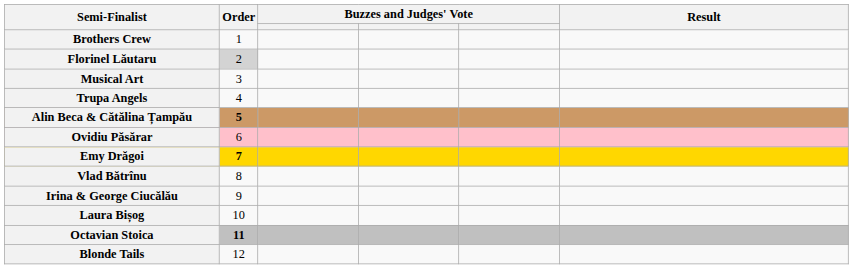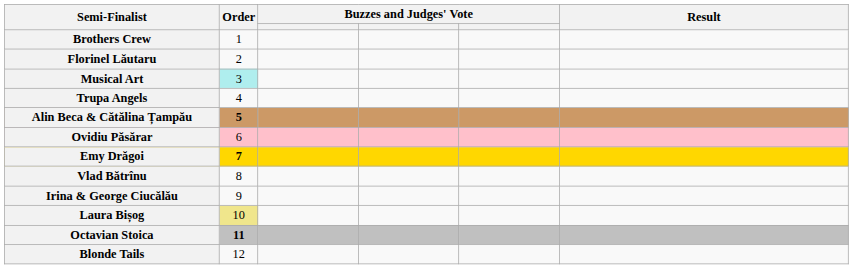(239, 59) lightgrey background -> (239, 59) no background
(239, 78) no background -> (239, 78) paleturquoise background
(239, 215) no background -> (239, 215) khaki background
